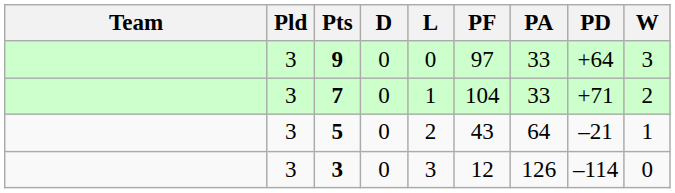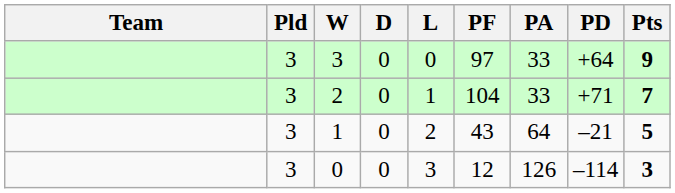columns swapped: (647, 22) <-> (337, 22)
